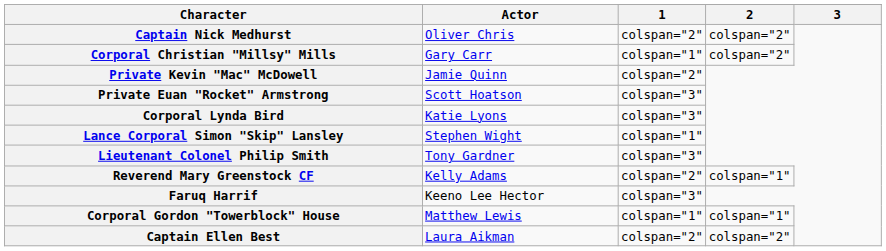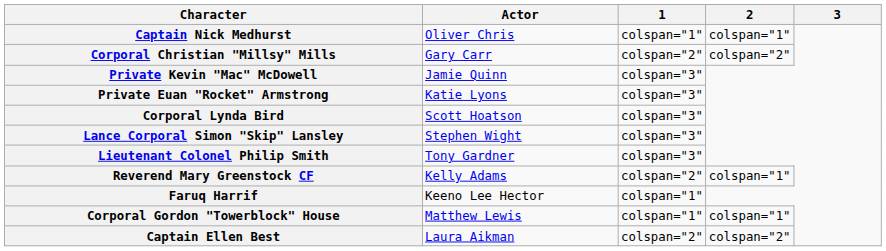(662, 35) colspan="2" -> (662, 35) colspan="1"
(750, 35) colspan="2" -> (750, 35) colspan="1"
(662, 55) colspan="1" -> (662, 55) colspan="2"
(662, 75) colspan="2" -> (662, 75) colspan="3"
(473, 95) Scott Hoatson -> (466, 95) Katie Lyons
(466, 115) Katie Lyons -> (473, 115) Scott Hoatson
(662, 135) colspan="1" -> (662, 135) colspan="3"
(662, 196) colspan="3" -> (662, 196) colspan="1"
